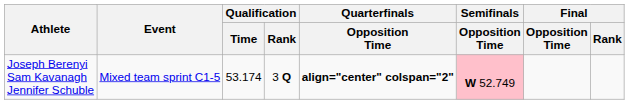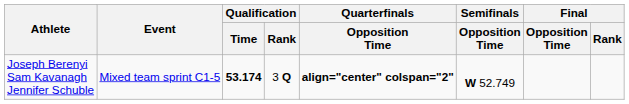(244, 77) normal -> (244, 77) bold
(490, 83) pink background -> (490, 83) no background
